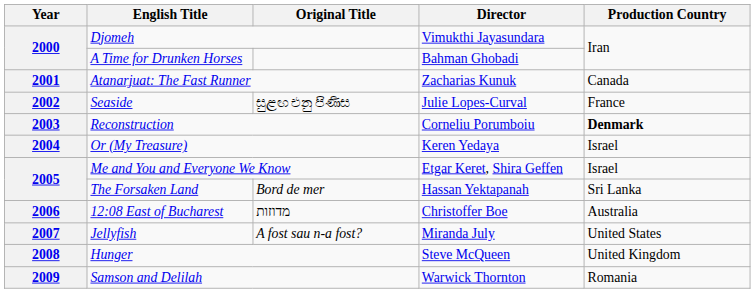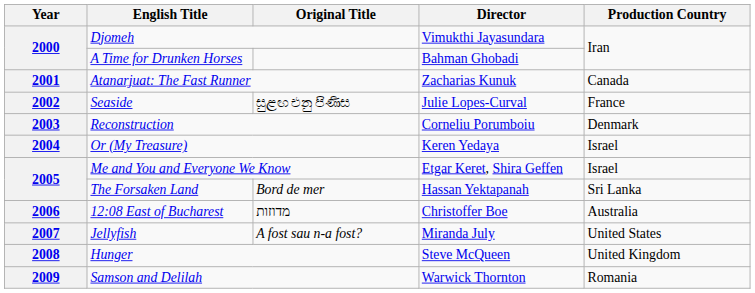(615, 124) bold -> (613, 124) normal
